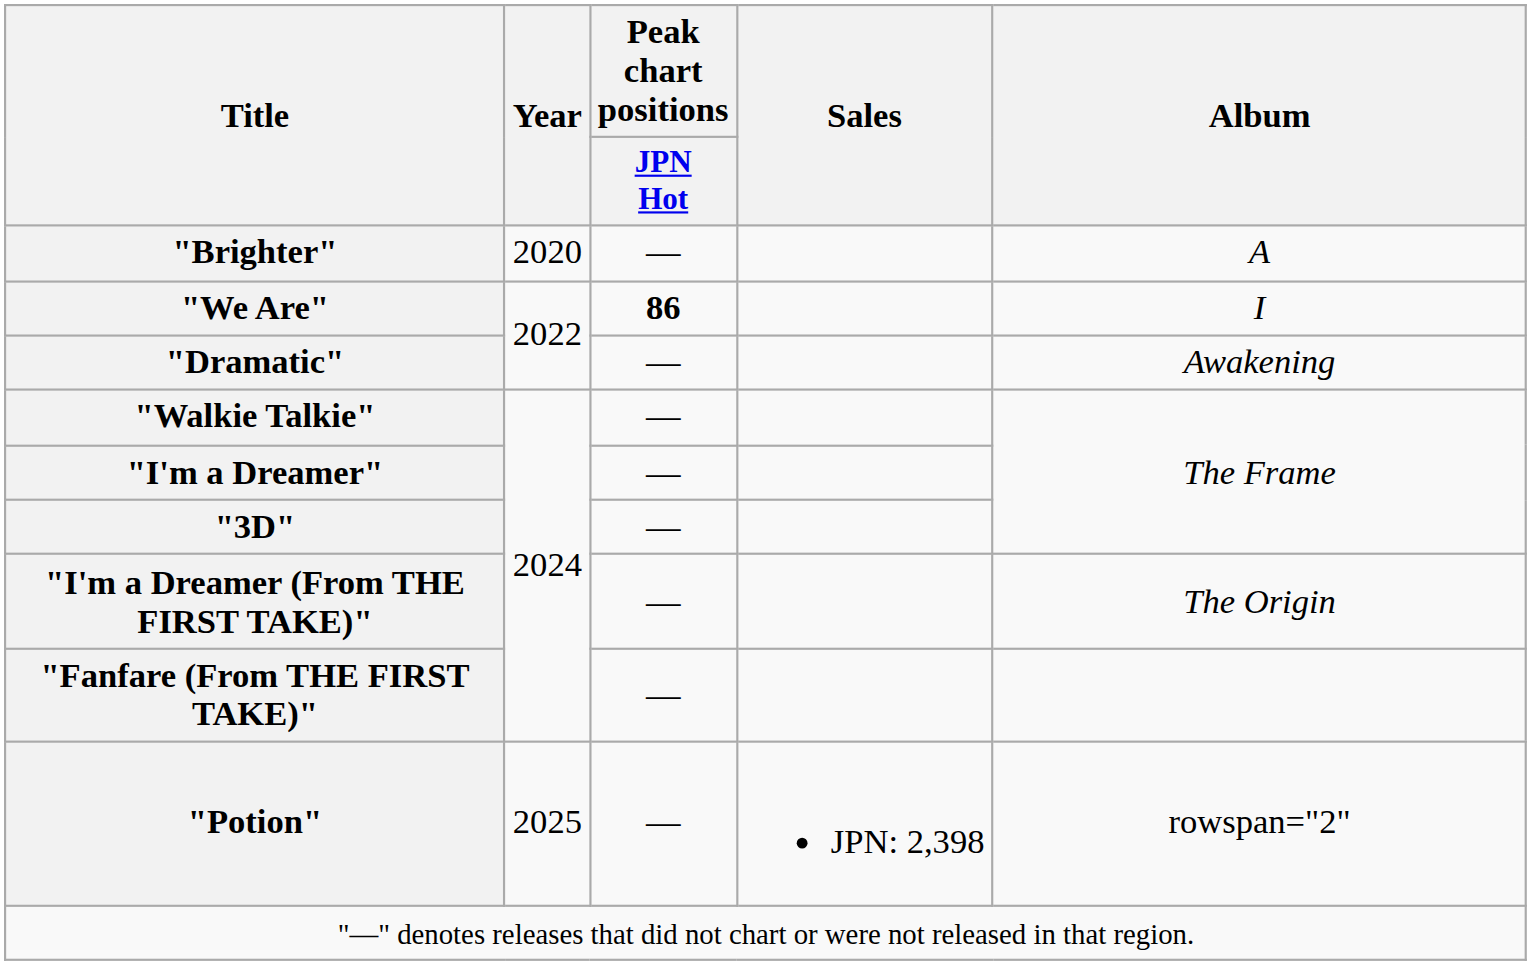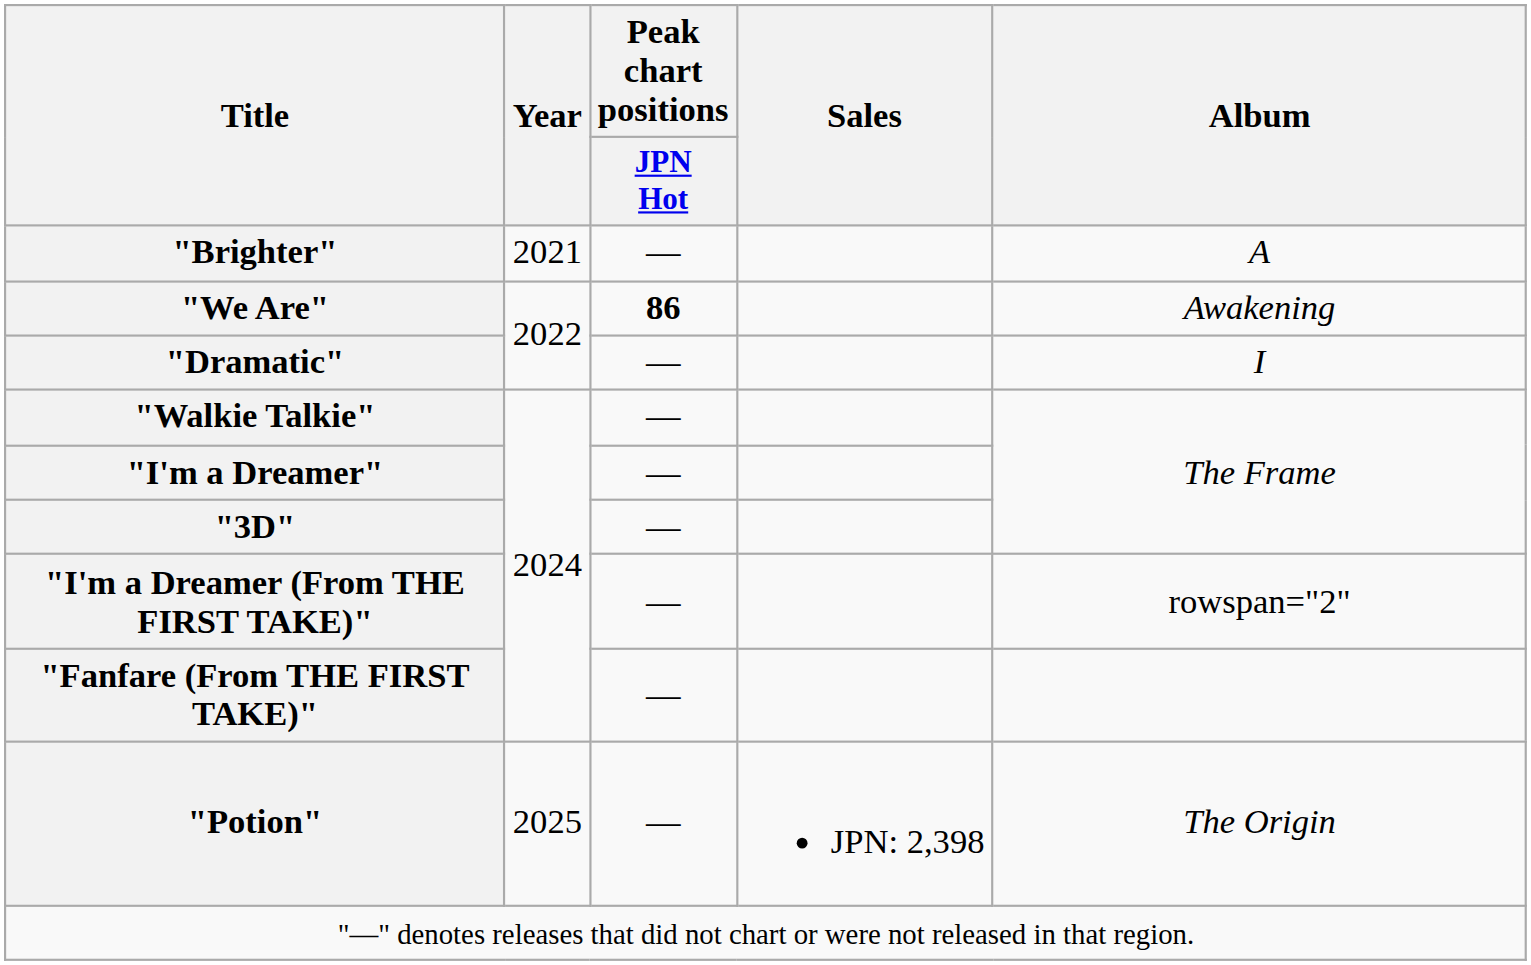(547, 252) 2020 -> (547, 252) 2021
(1260, 307) I -> (1260, 307) Awakening
(1260, 362) Awakening -> (1260, 362) I
(1260, 600) The Origin -> (1260, 600) rowspan="2"
(1260, 822) rowspan="2" -> (1260, 822) The Origin
